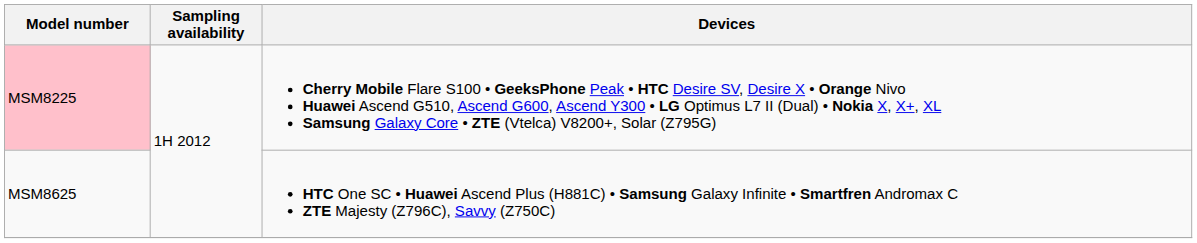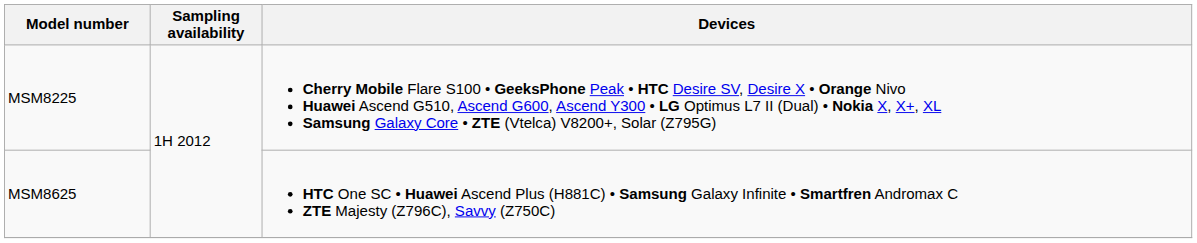(42, 97) pink background -> (42, 97) no background
